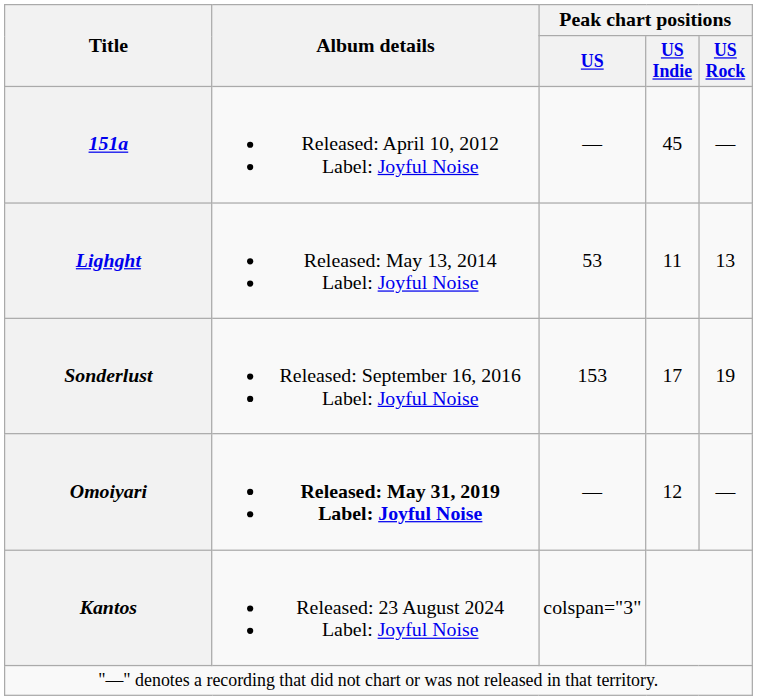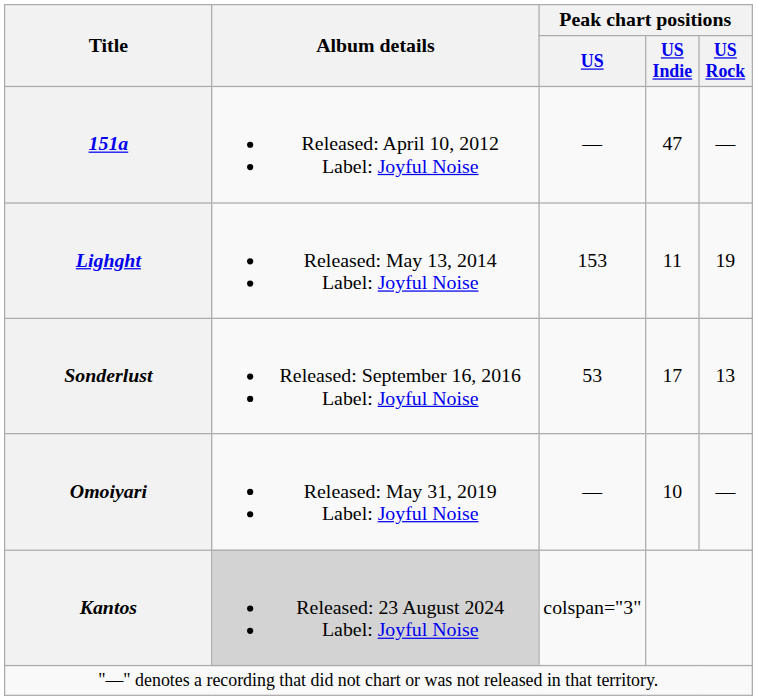(672, 144) 45 -> (672, 144) 47
(592, 260) 53 -> (592, 260) 153
(725, 260) 13 -> (725, 260) 19
(592, 375) 153 -> (592, 375) 53
(725, 375) 19 -> (725, 375) 13
(375, 503) bold -> (375, 503) normal
(672, 491) 12 -> (672, 491) 10
(375, 619) no background -> (375, 619) lightgrey background
